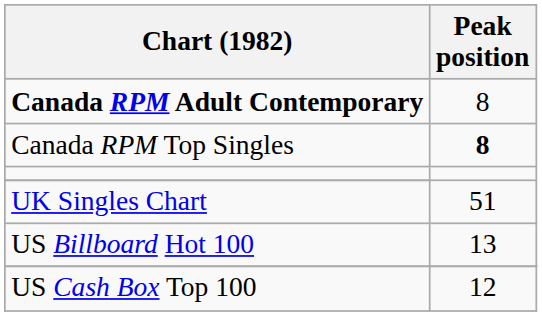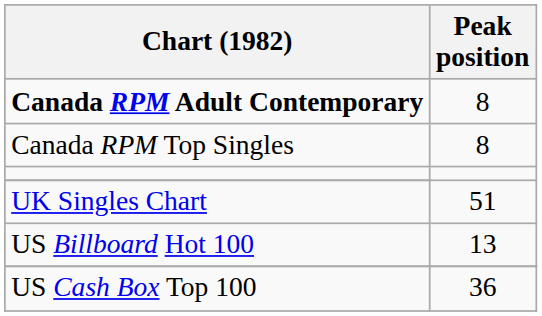(483, 144) bold -> (483, 144) normal
(483, 288) 12 -> (483, 288) 36
